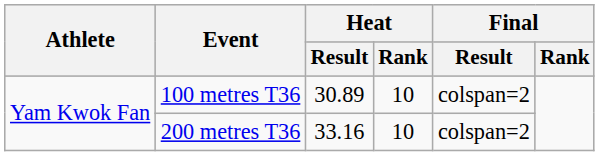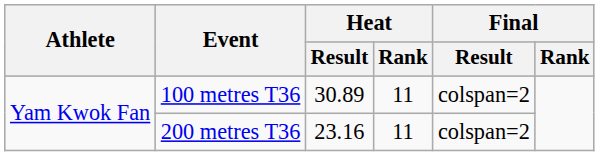(403, 94) 10 -> (403, 94) 11
(339, 131) 33.16 -> (339, 131) 23.16
(403, 131) 10 -> (403, 131) 11
